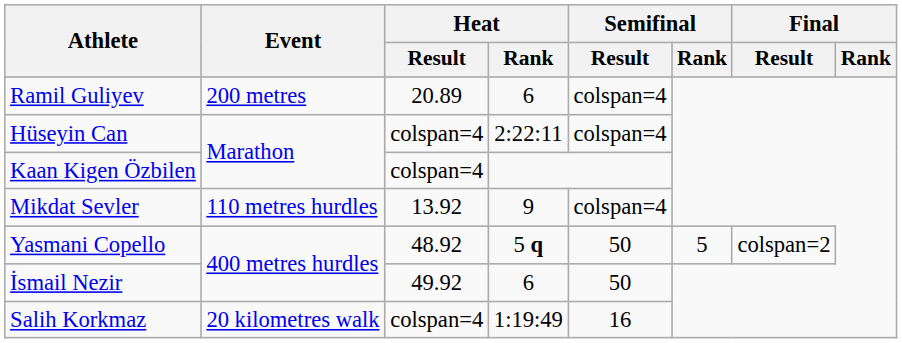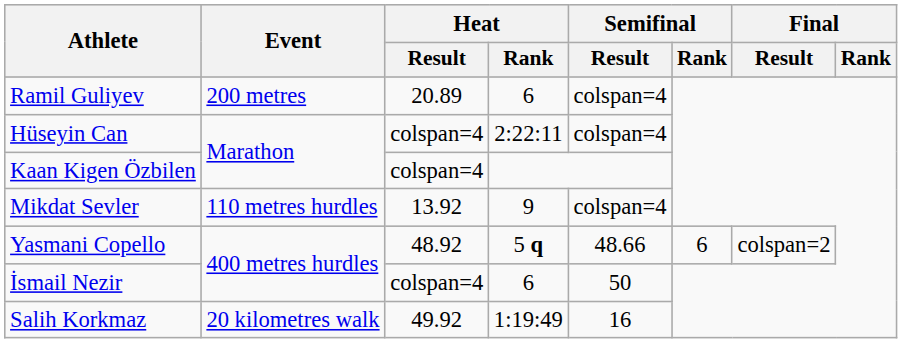(620, 245) 50 -> (620, 245) 48.66
(702, 245) 5 -> (702, 245) 6
(437, 282) 49.92 -> (437, 282) colspan=4
(437, 319) colspan=4 -> (437, 319) 49.92
